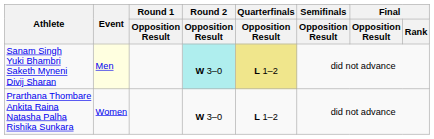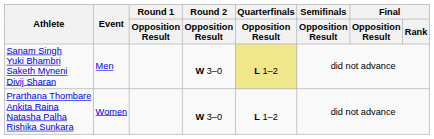(105, 67) lightyellow background -> (105, 67) no background
(209, 72) paleturquoise background -> (209, 72) no background
